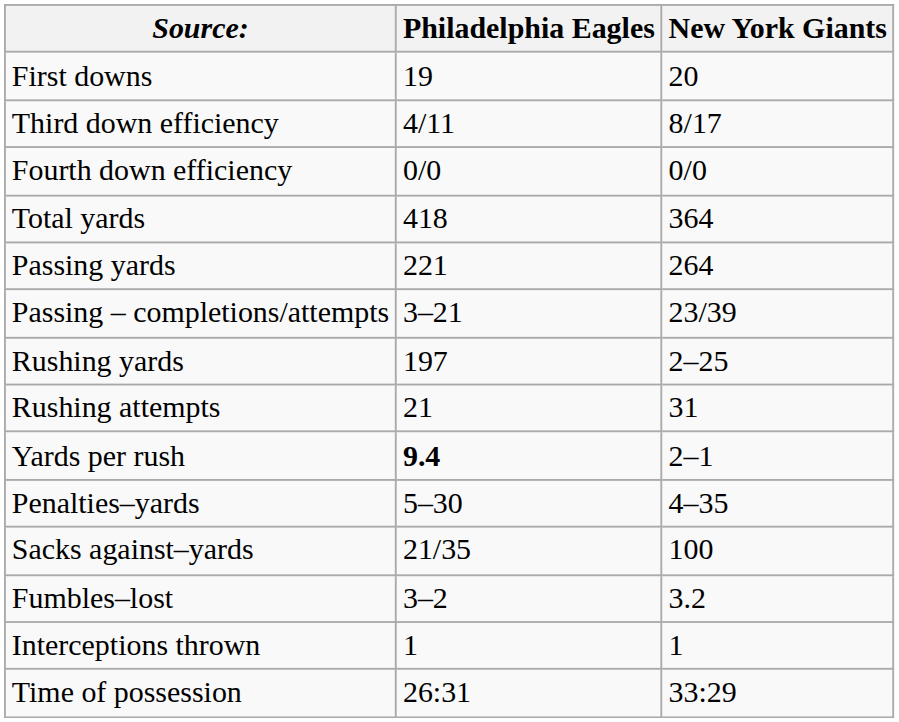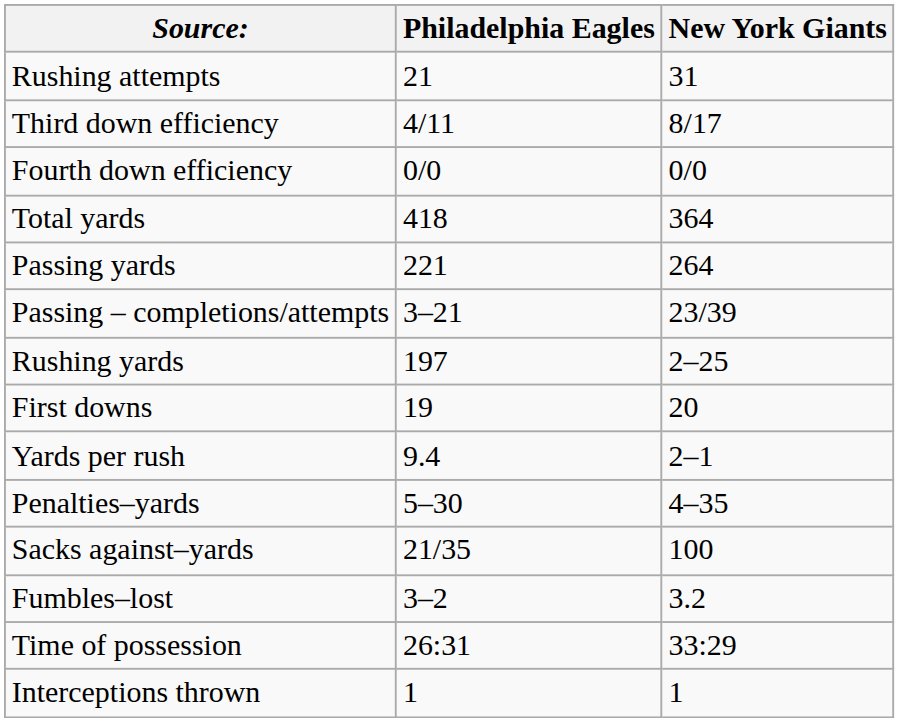rows swapped: (82, 75) <-> (116, 407)
(422, 455) bold -> (422, 455) normal
rows swapped: (136, 645) <-> (127, 692)
